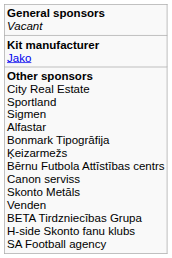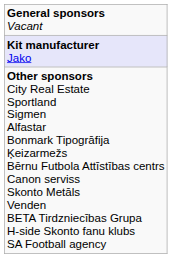(53, 51) no background -> (53, 51) lavender background
